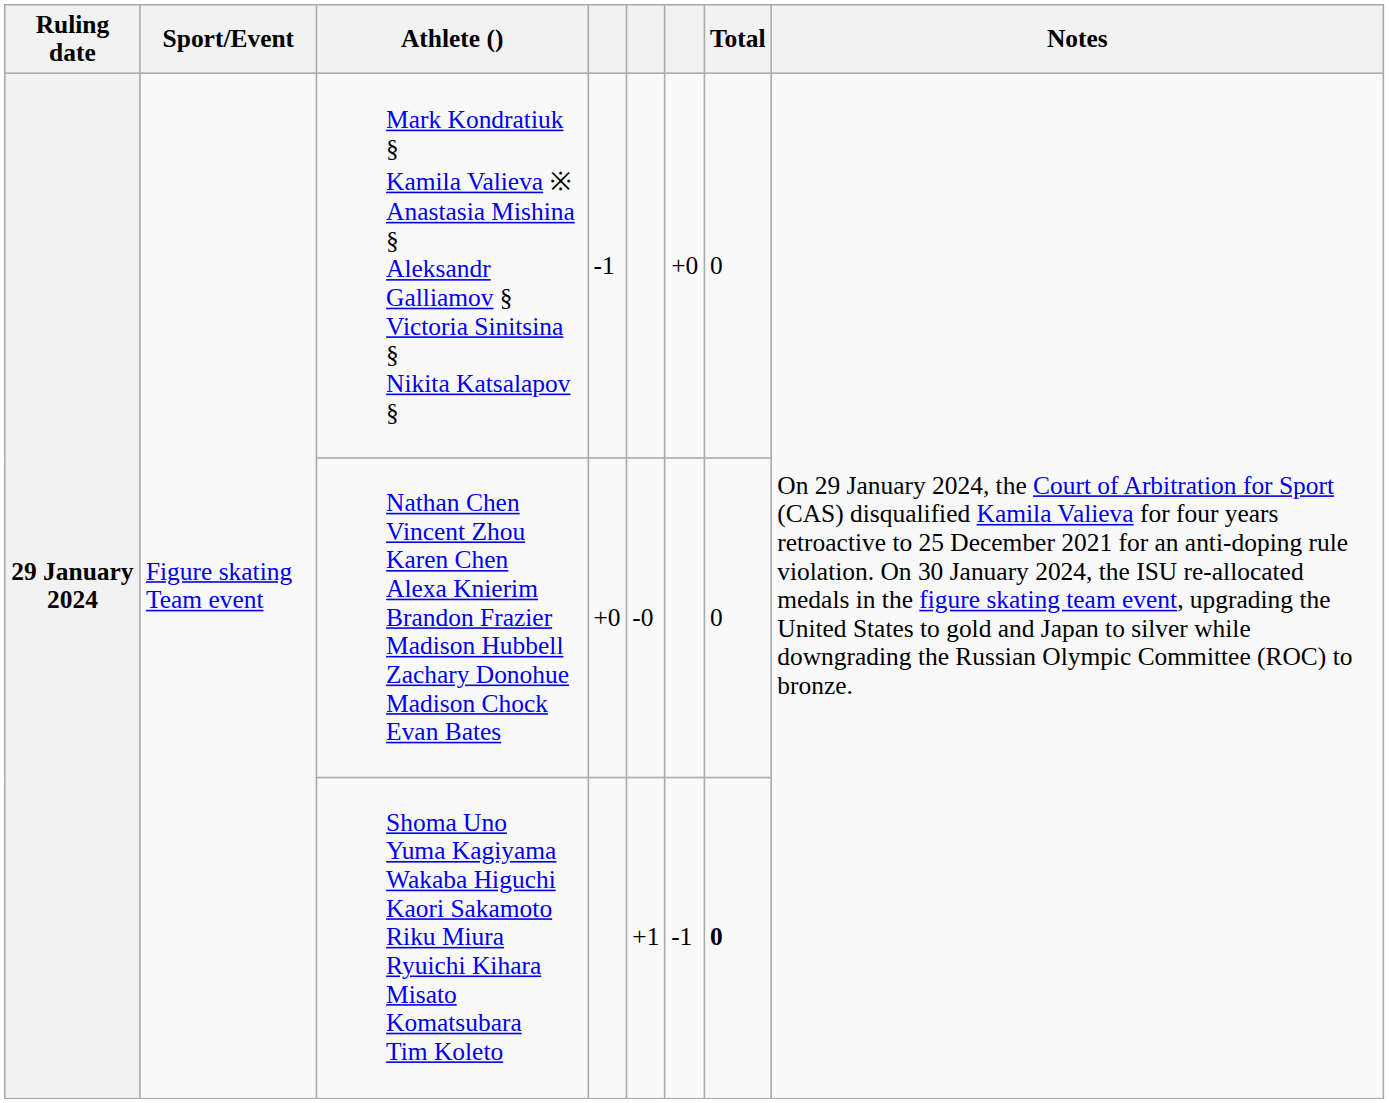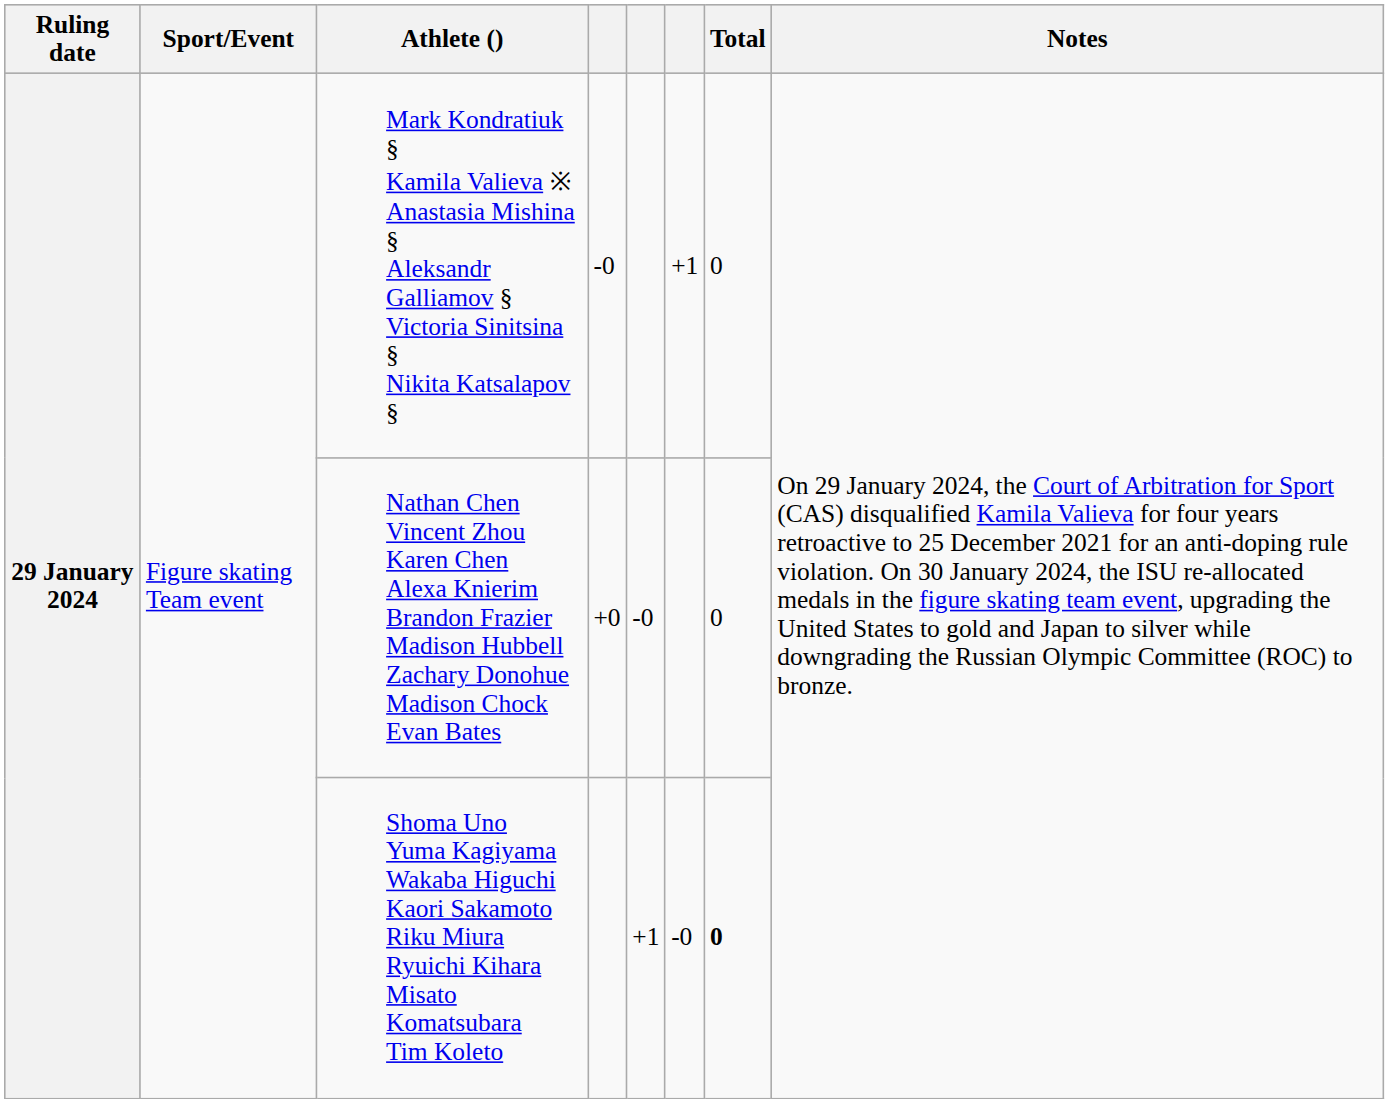(604, 265) -1 -> (604, 265) -0
(685, 265) +0 -> (685, 265) +1
(682, 937) -1 -> (682, 937) -0
